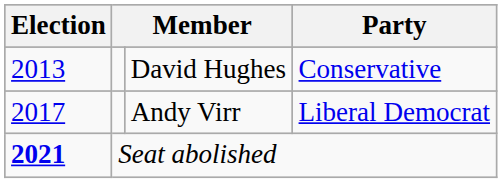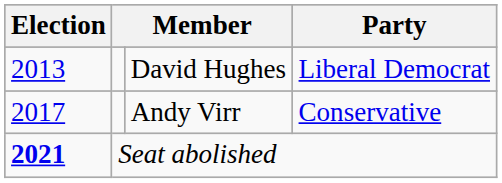(370, 68) Conservative -> (394, 68) Liberal Democrat
(394, 111) Liberal Democrat -> (370, 111) Conservative
